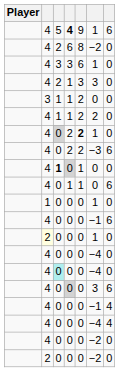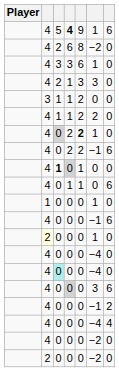(95, 151) −3 -> (95, 151) −1
(109, 306) 4 -> (109, 306) 2
